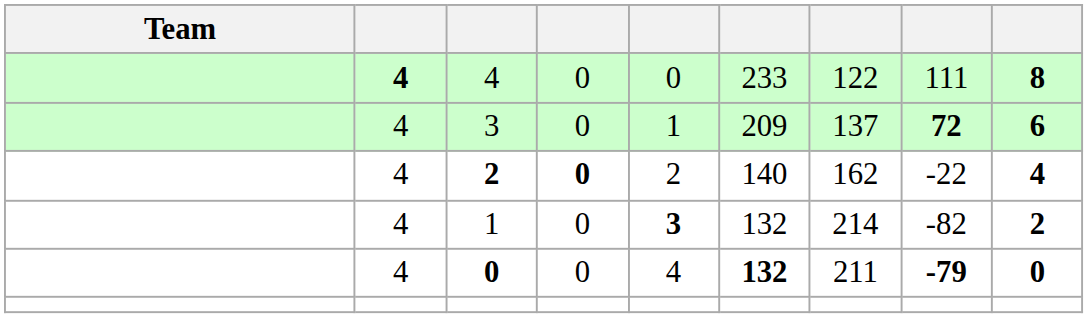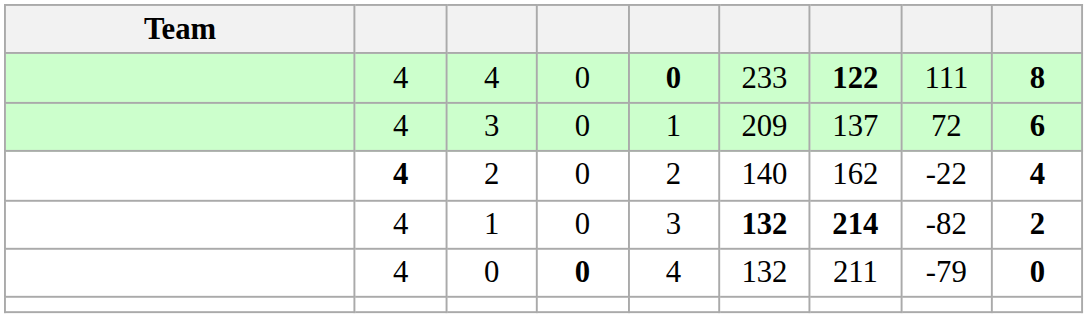(401, 77) bold -> (401, 77) normal
(673, 77) normal -> (673, 77) bold
(855, 77) normal -> (855, 77) bold
(946, 126) bold -> (946, 126) normal
(401, 175) normal -> (401, 175) bold
(492, 175) bold -> (492, 175) normal
(583, 175) bold -> (583, 175) normal
(673, 223) bold -> (673, 223) normal
(764, 223) normal -> (764, 223) bold
(855, 223) normal -> (855, 223) bold
(492, 272) bold -> (492, 272) normal
(583, 272) normal -> (583, 272) bold
(764, 272) bold -> (764, 272) normal
(946, 272) bold -> (946, 272) normal
